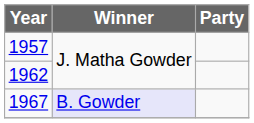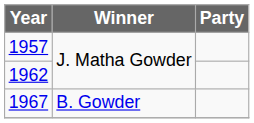(98, 103) lavender background -> (98, 103) no background
